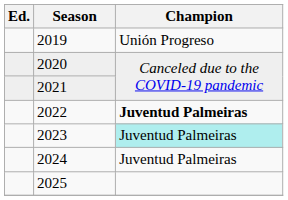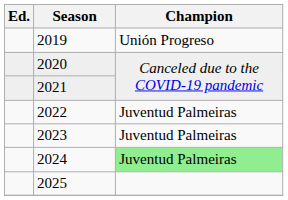(183, 111) bold -> (178, 111) normal
(178, 135) paleturquoise background -> (178, 135) no background
(178, 159) no background -> (178, 159) lightgreen background
